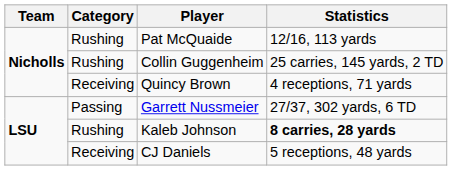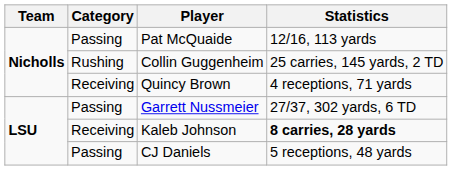(97, 39) Rushing -> (97, 39) Passing
(97, 130) Rushing -> (103, 130) Receiving
(103, 153) Receiving -> (97, 153) Passing
